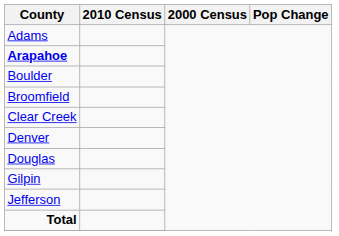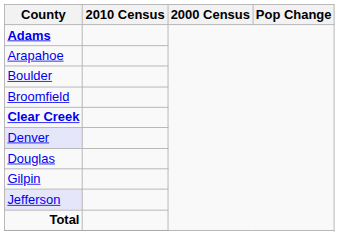(28, 35) normal -> (29, 35) bold
(37, 55) bold -> (35, 55) normal
(42, 117) normal -> (43, 117) bold
(28, 138) no background -> (28, 138) lavender background
(34, 199) no background -> (34, 199) lavender background
